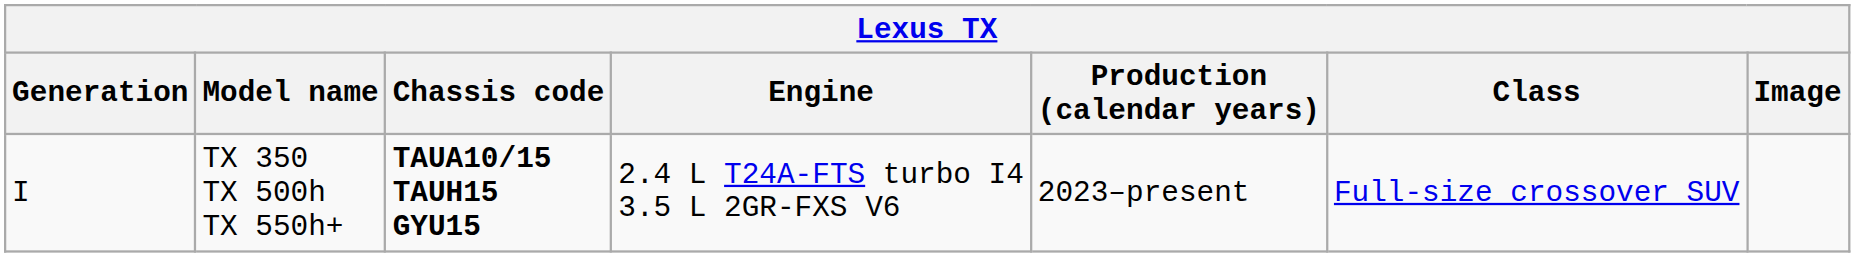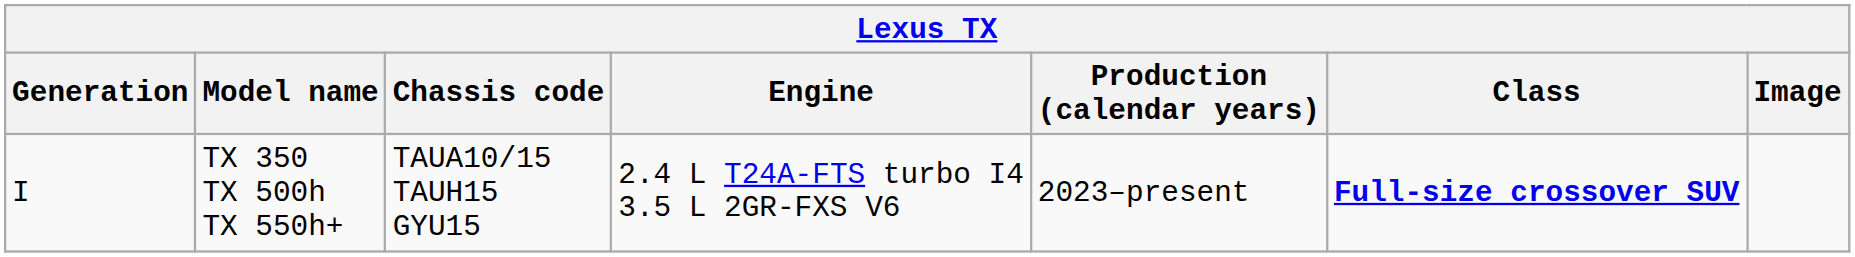(472, 193) bold -> (472, 193) normal
(1537, 193) normal -> (1537, 193) bold
